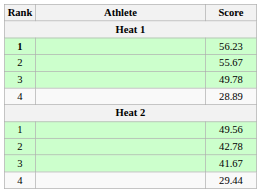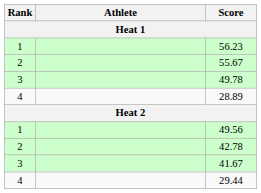(20, 46) bold -> (20, 46) normal
